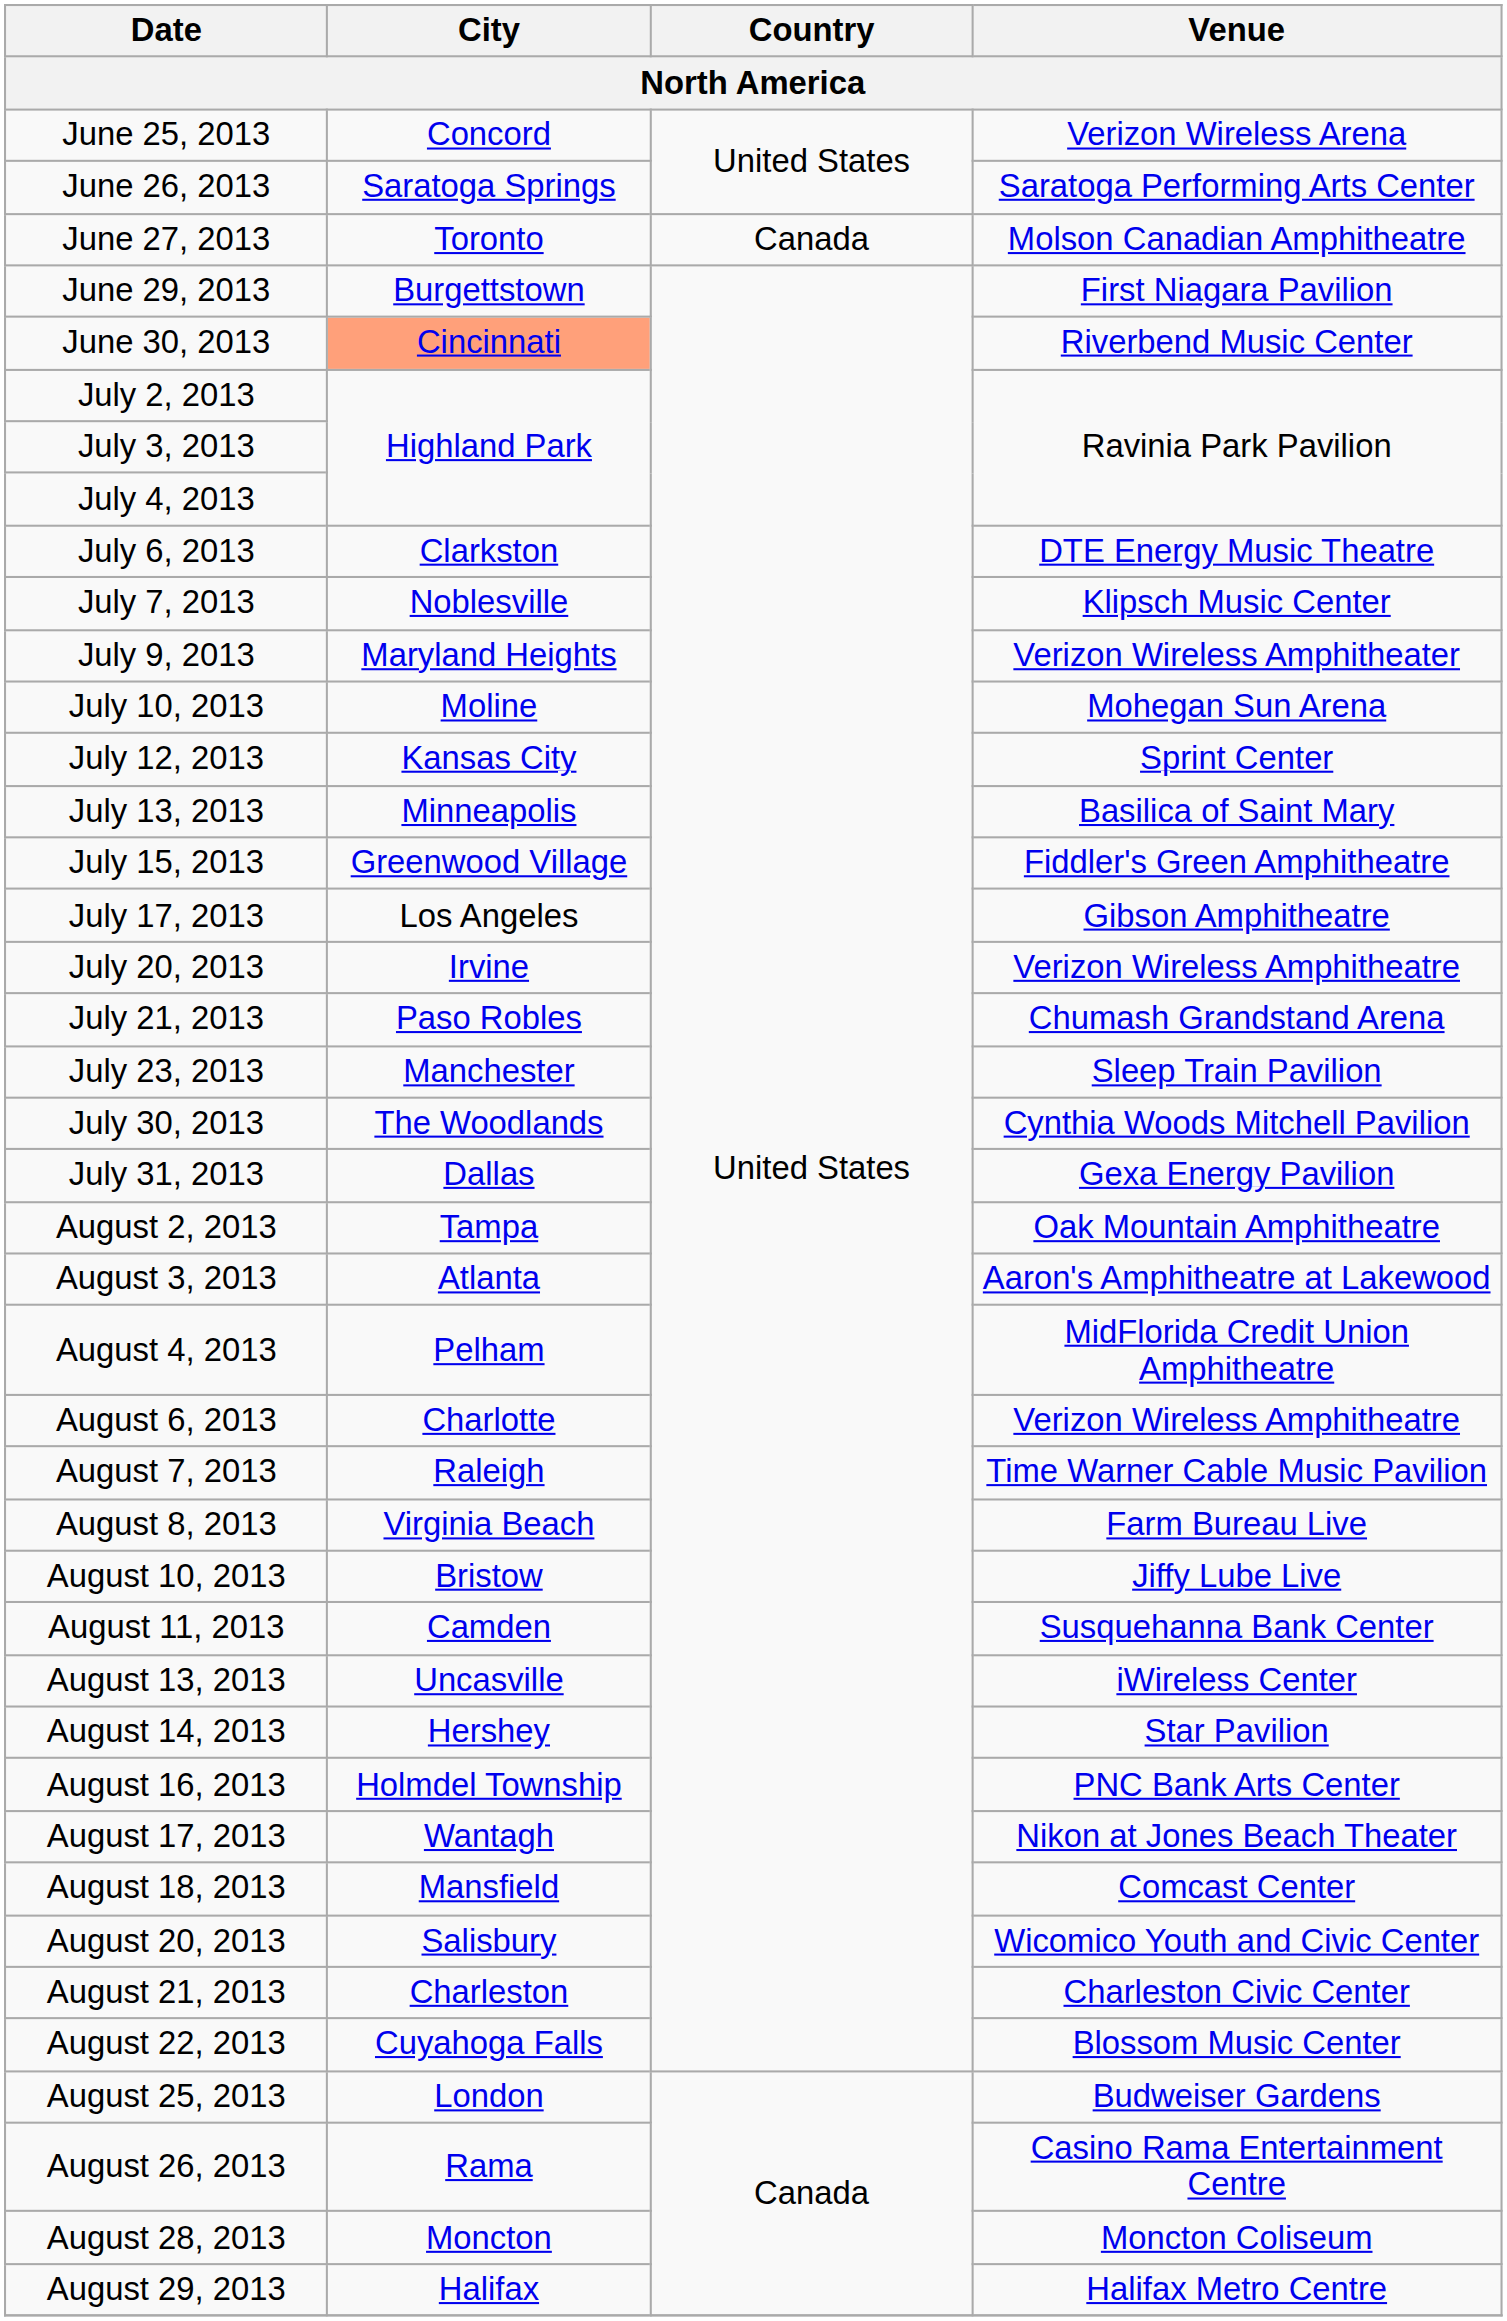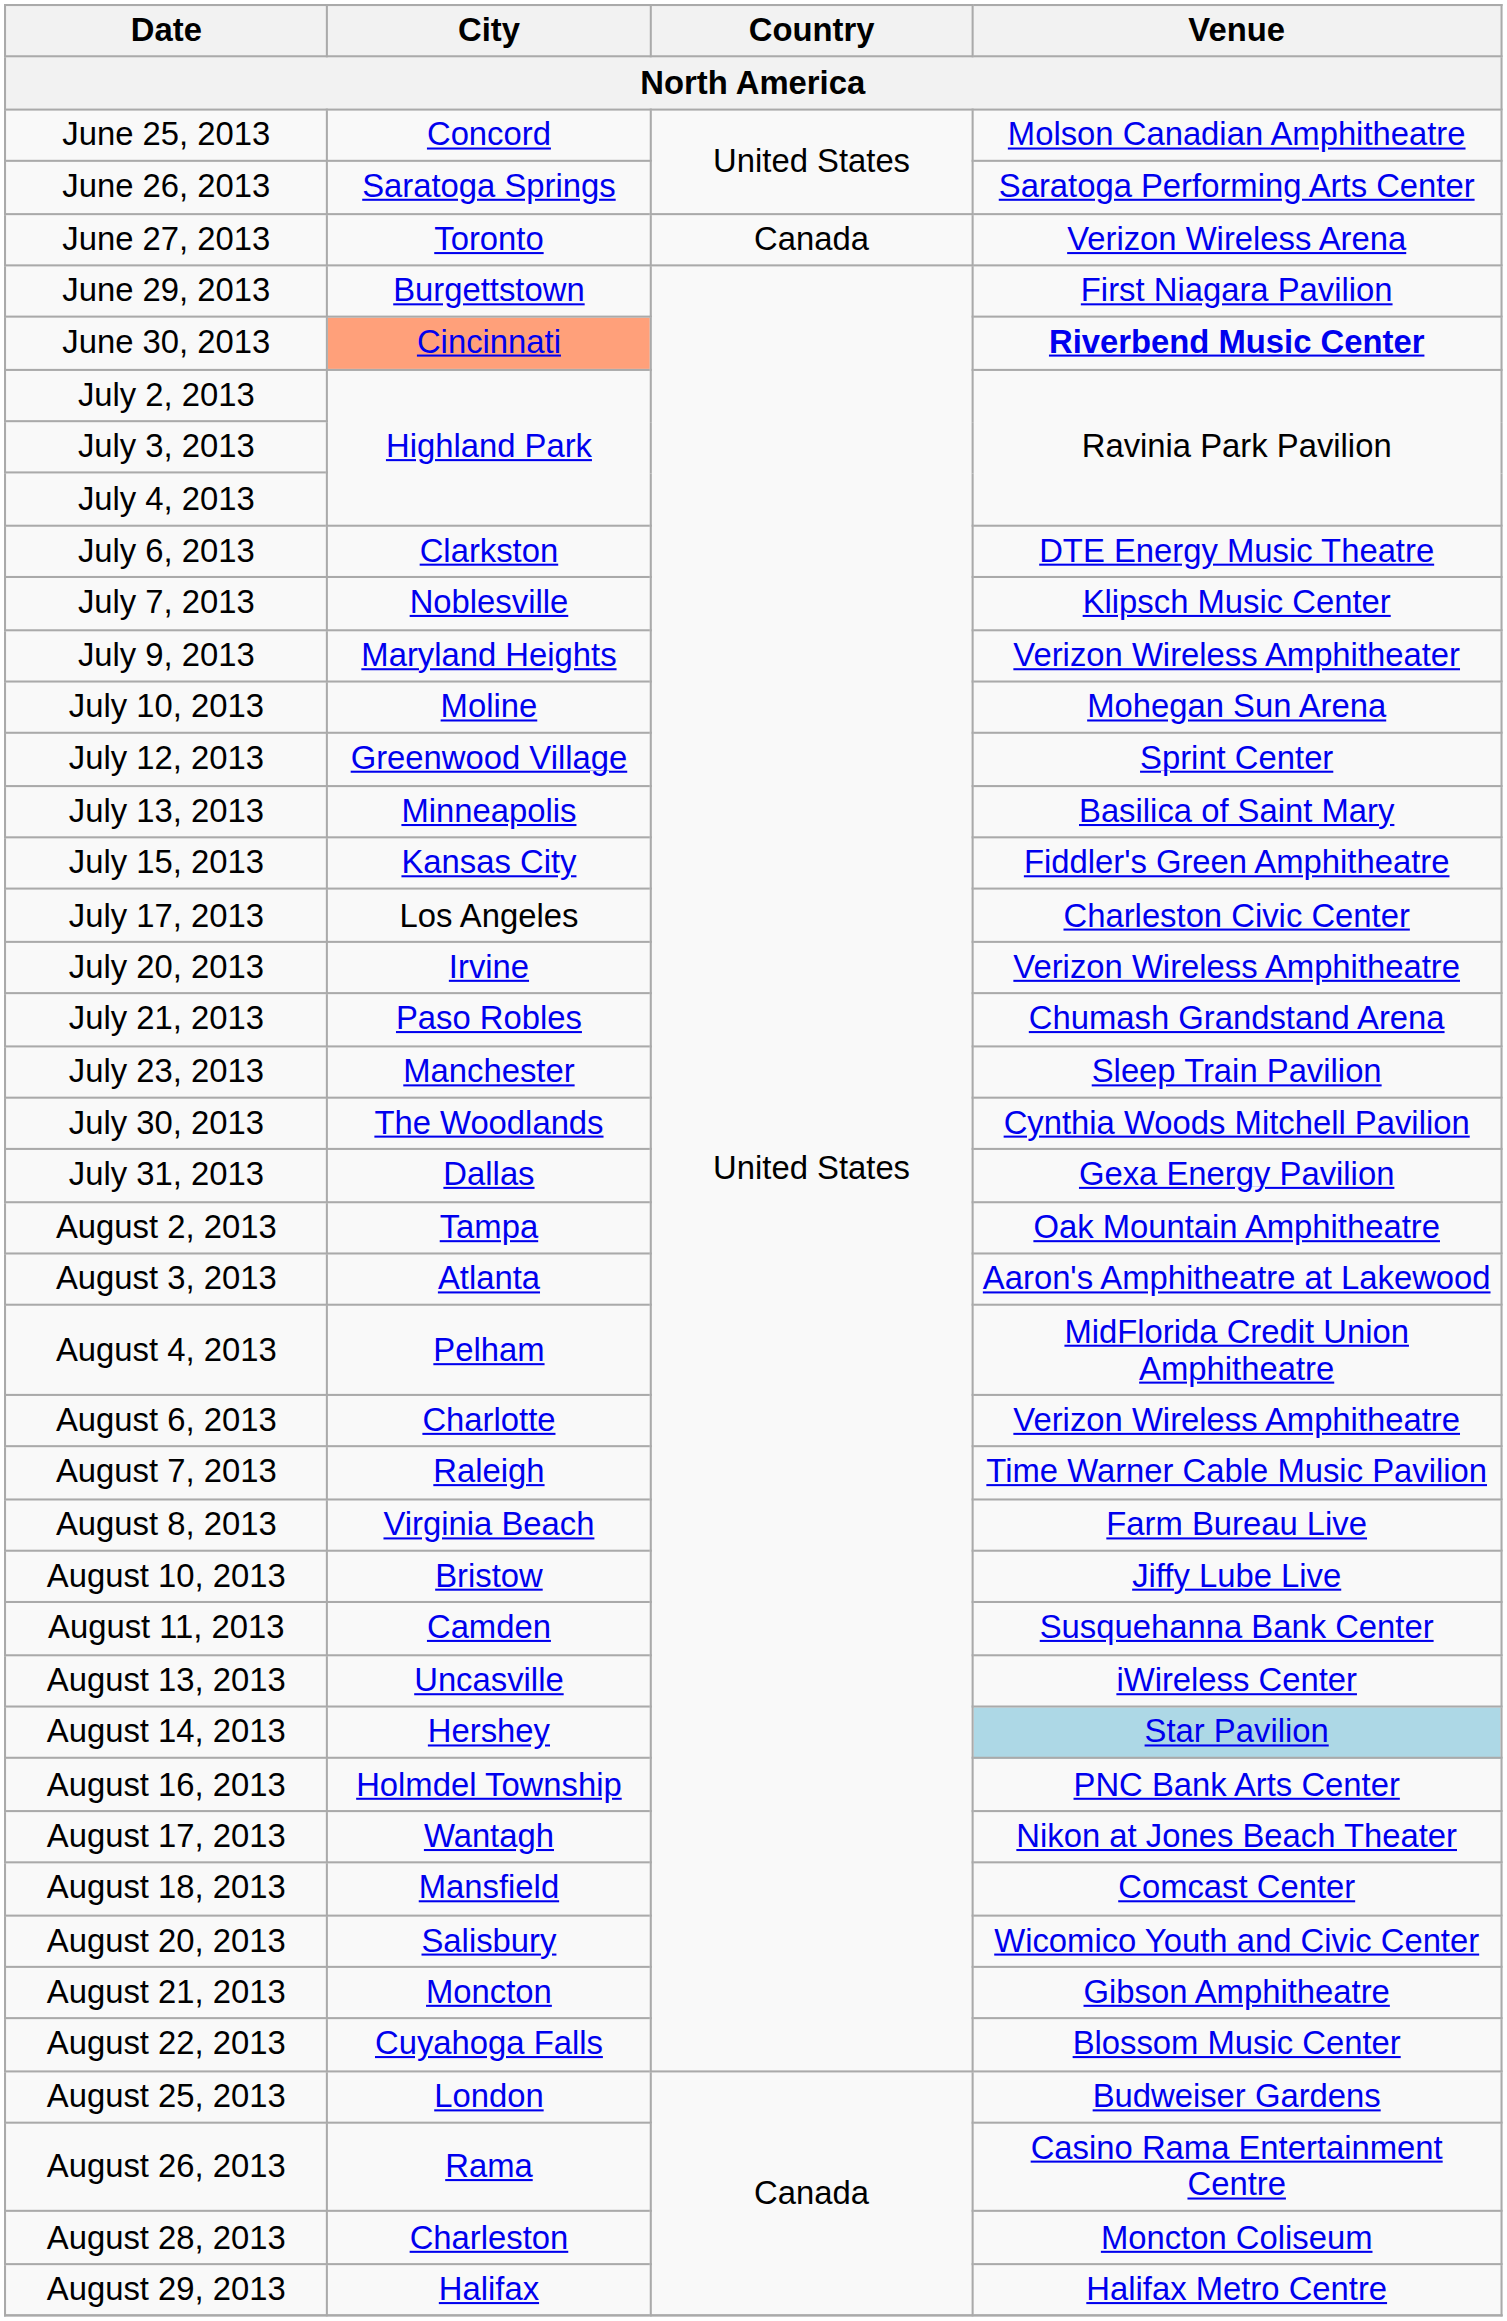(1237, 134) Verizon Wireless Arena -> (1237, 134) Molson Canadian Amphitheatre
(1237, 238) Molson Canadian Amphitheatre -> (1237, 238) Verizon Wireless Arena
(1237, 342) normal -> (1237, 342) bold
(489, 758) Kansas City -> (489, 758) Greenwood Village
(489, 862) Greenwood Village -> (489, 862) Kansas City
(1237, 914) Gibson Amphitheatre -> (1237, 914) Charleston Civic Center
(1237, 1732) no background -> (1237, 1732) lightblue background
(489, 1992) Charleston -> (489, 1992) Moncton
(1237, 1992) Charleston Civic Center -> (1237, 1992) Gibson Amphitheatre
(489, 2237) Moncton -> (489, 2237) Charleston
